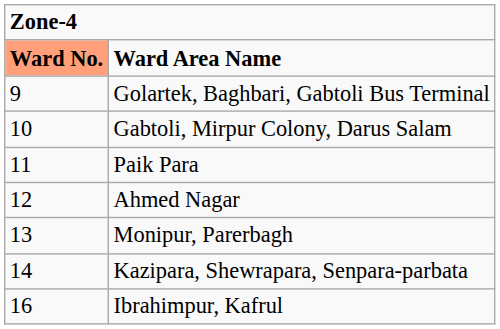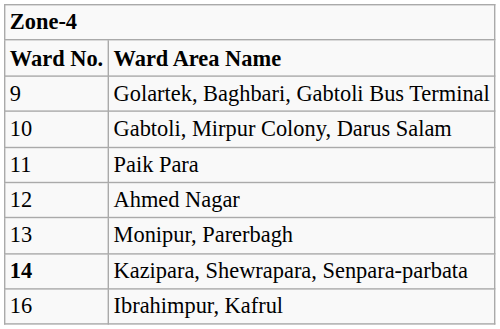(57, 57) lightsalmon background -> (57, 57) no background
(21, 270) normal -> (21, 270) bold
